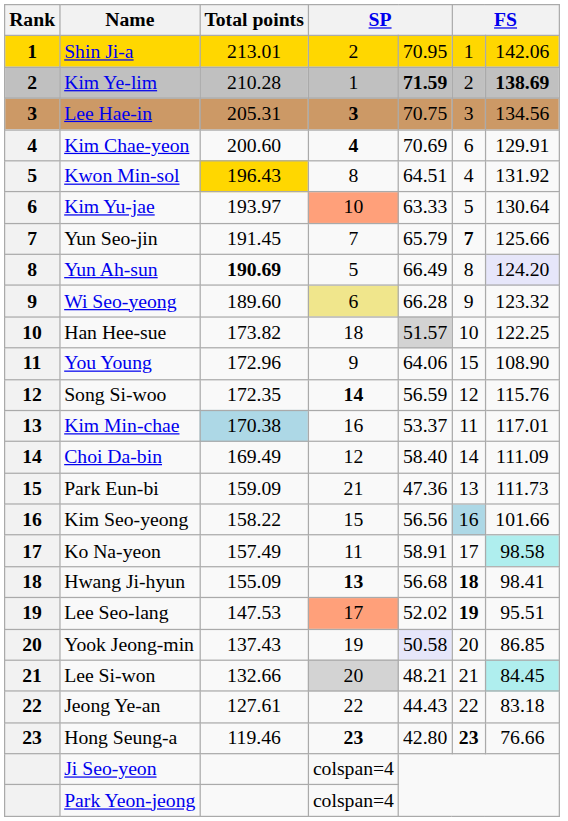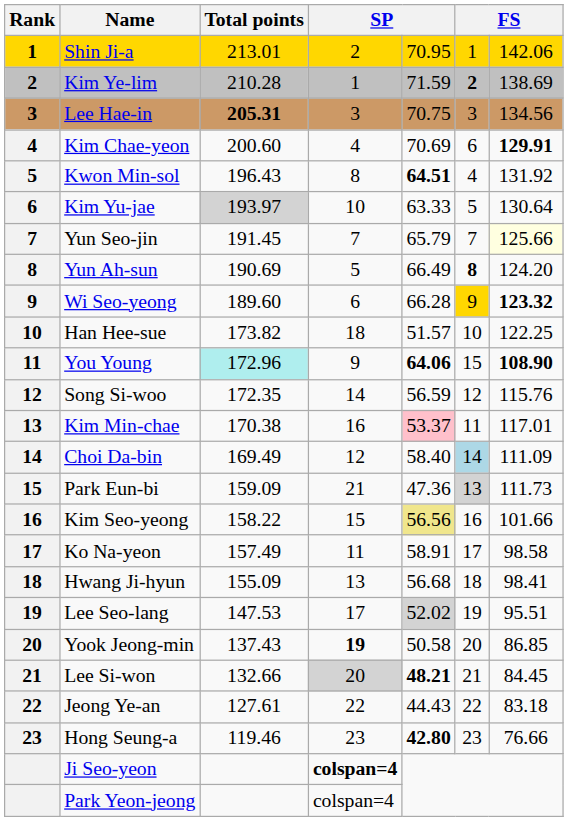(425, 82) bold -> (429, 82) normal
(469, 82) normal -> (472, 82) bold
(522, 82) bold -> (526, 82) normal
(254, 113) normal -> (254, 113) bold
(353, 113) bold -> (355, 113) normal
(353, 144) bold -> (355, 144) normal
(522, 144) normal -> (526, 144) bold
(254, 176) gold background -> (254, 176) no background
(425, 176) normal -> (429, 176) bold
(254, 207) no background -> (254, 207) lightgrey background
(353, 207) lightsalmon background -> (355, 207) no background
(469, 238) bold -> (472, 238) normal
(522, 238) no background -> (526, 238) lightyellow background
(254, 269) bold -> (254, 269) normal
(469, 269) normal -> (472, 269) bold
(522, 269) lavender background -> (526, 269) no background
(353, 301) khaki background -> (355, 301) no background
(469, 301) no background -> (472, 301) gold background
(522, 301) normal -> (526, 301) bold
(425, 332) lightgrey background -> (429, 332) no background
(254, 363) no background -> (254, 363) paleturquoise background
(425, 363) normal -> (429, 363) bold
(522, 363) normal -> (526, 363) bold
(353, 394) bold -> (355, 394) normal
(254, 425) lightblue background -> (254, 425) no background
(425, 425) no background -> (429, 425) pink background
(469, 457) no background -> (472, 457) lightblue background
(469, 488) no background -> (472, 488) lightgrey background
(425, 519) no background -> (429, 519) khaki background
(469, 519) lightblue background -> (472, 519) no background
(522, 550) paleturquoise background -> (526, 550) no background
(353, 581) bold -> (355, 581) normal
(469, 581) bold -> (472, 581) normal
(353, 613) lightsalmon background -> (355, 613) no background
(425, 613) no background -> (429, 613) lightgrey background
(469, 613) bold -> (472, 613) normal
(353, 644) normal -> (355, 644) bold
(425, 644) lavender background -> (429, 644) no background
(425, 675) normal -> (429, 675) bold
(522, 675) paleturquoise background -> (526, 675) no background
(353, 737) bold -> (355, 737) normal
(425, 737) normal -> (429, 737) bold
(469, 737) bold -> (472, 737) normal
(353, 769) normal -> (355, 769) bold
